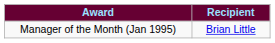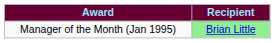(231, 30) no background -> (231, 30) lightgreen background
